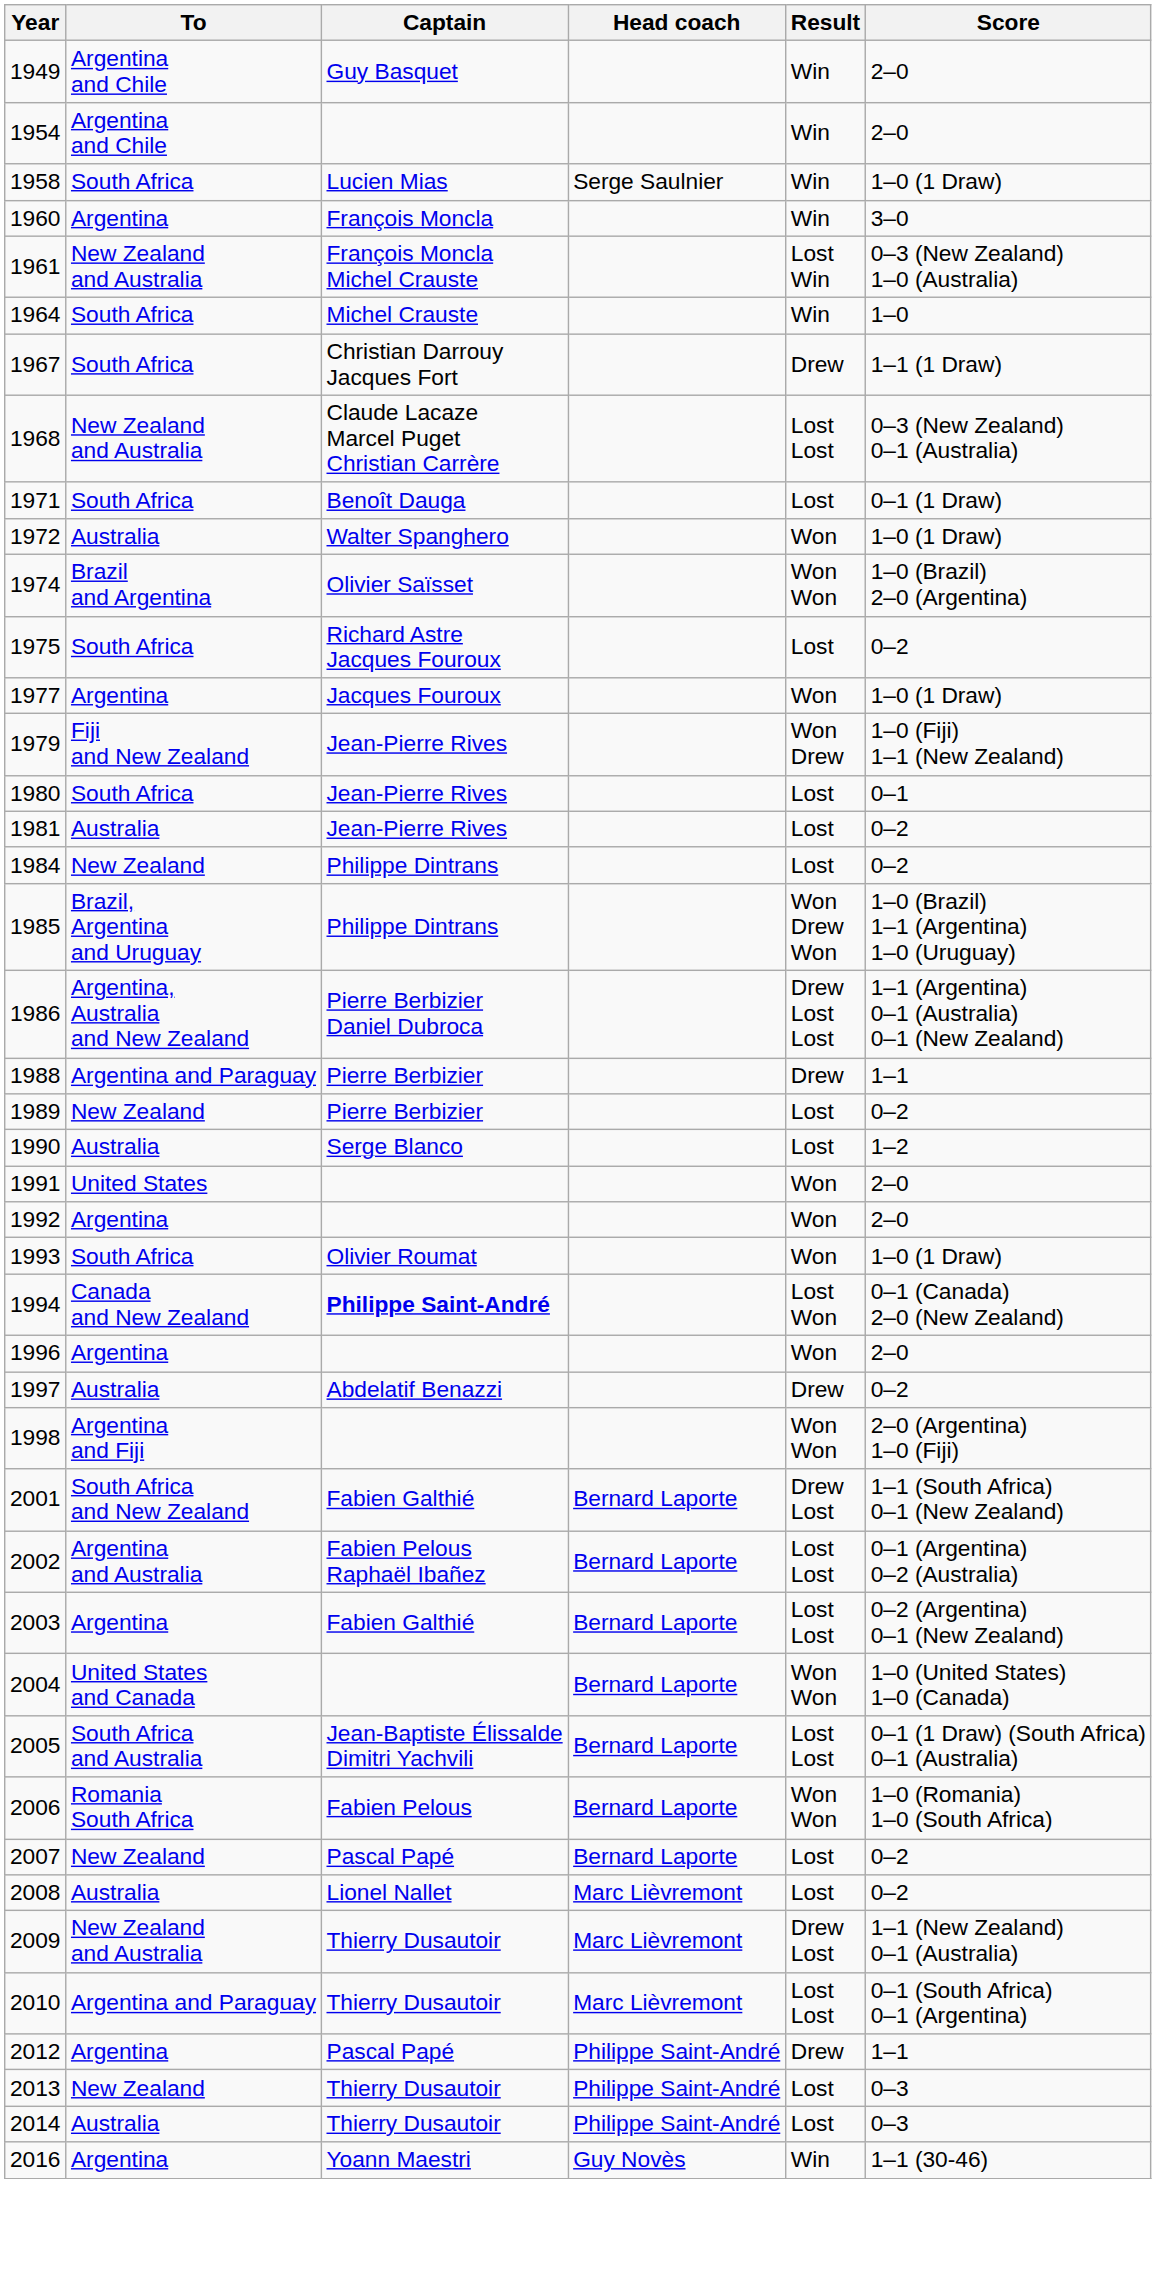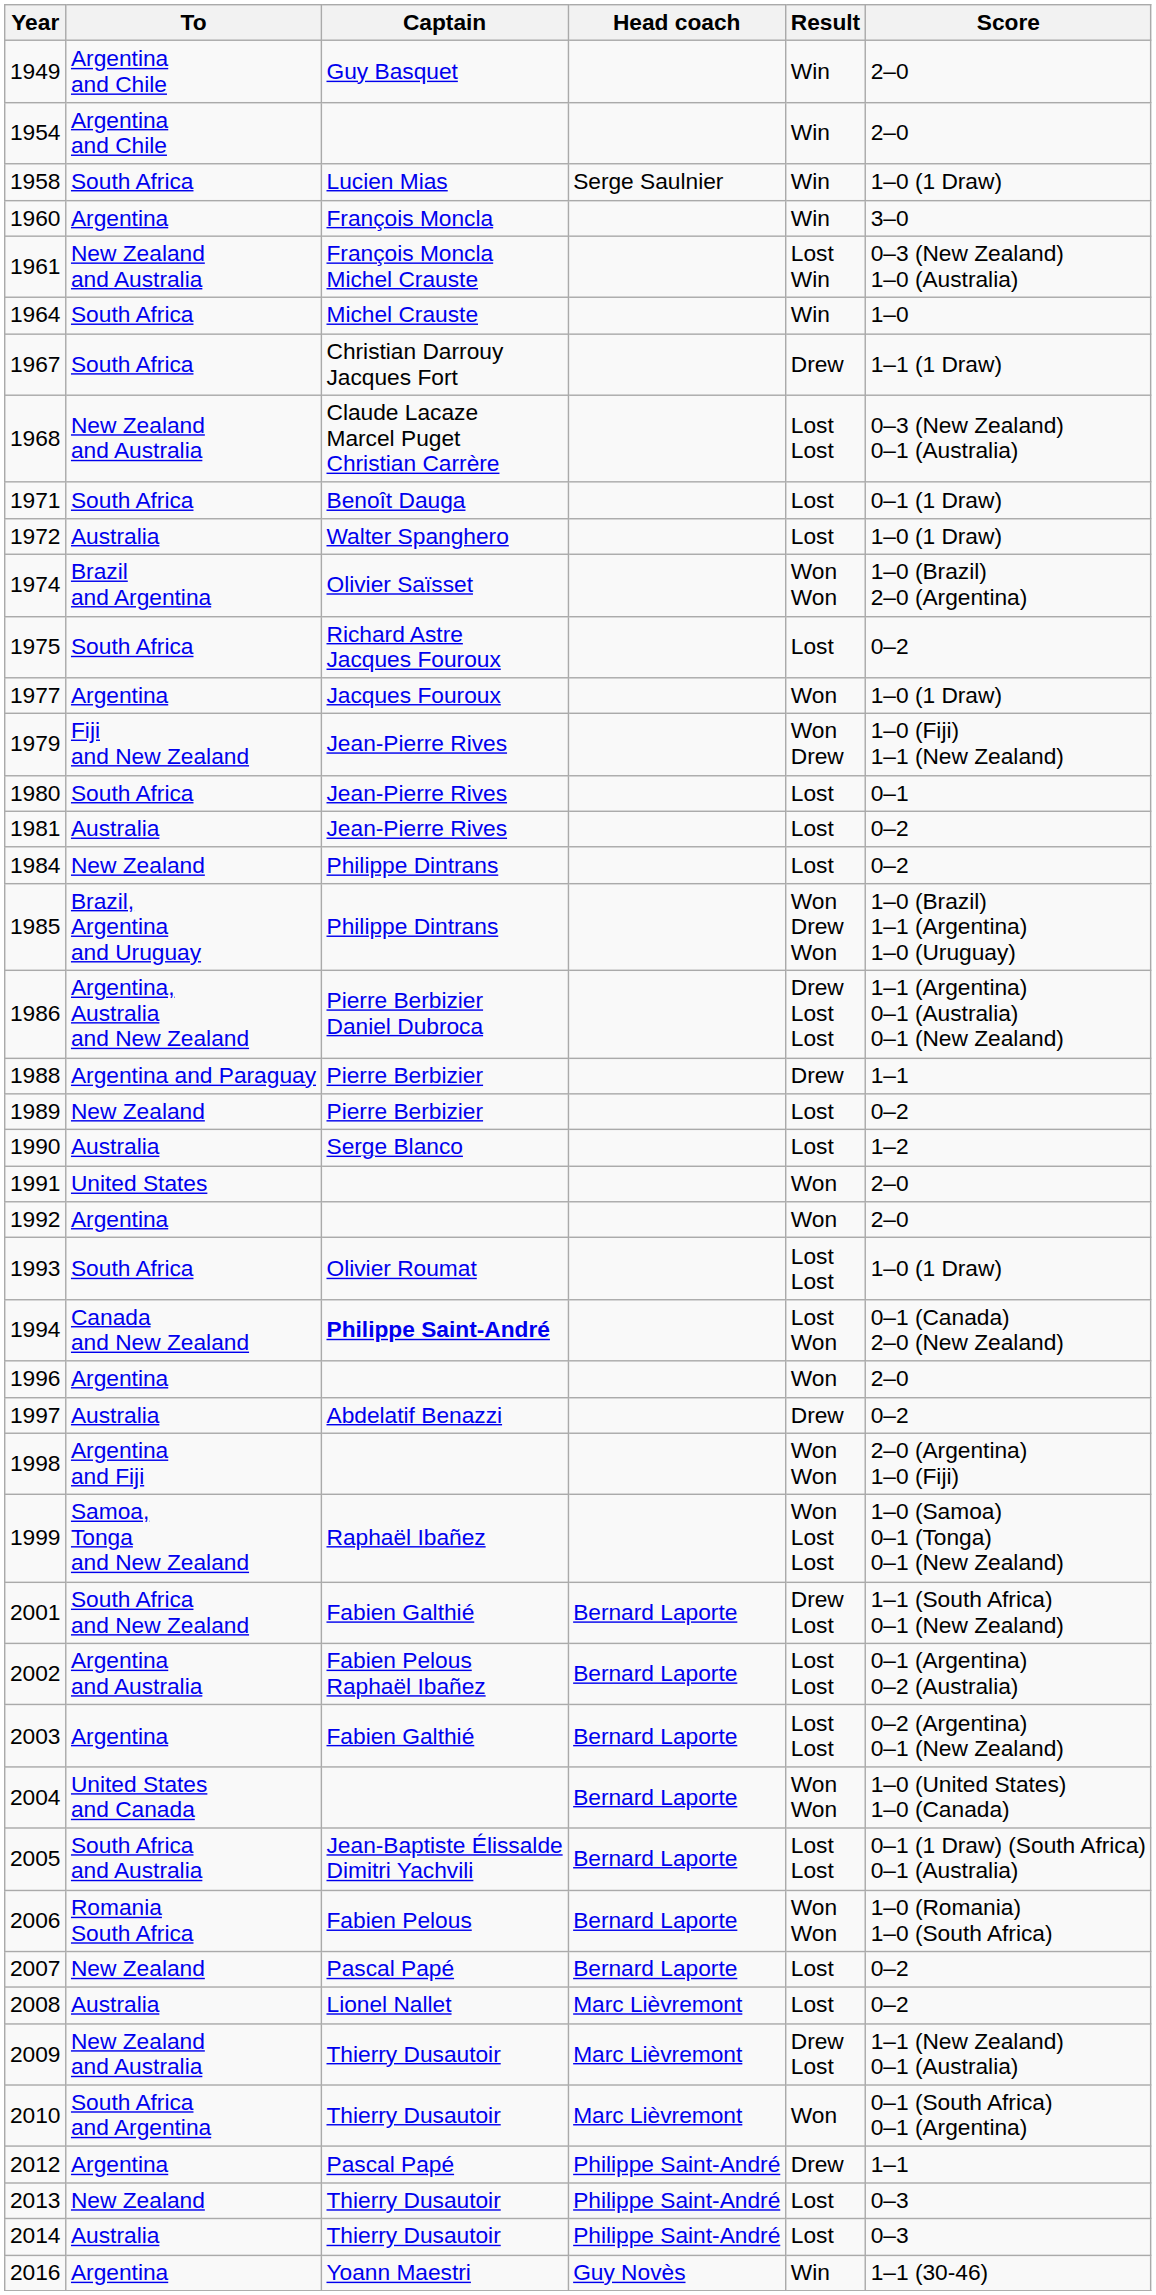(814, 536) Won -> (812, 536) Lost
(814, 1255) Won -> (812, 1268) Lost Lost
+ row: (35, 1538)
(193, 2002) Argentina and Paraguay -> (141, 2115) South Africa and Argentina
(812, 2002) Lost Lost -> (814, 2115) Won
